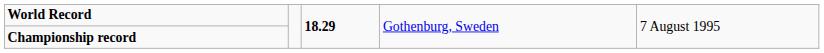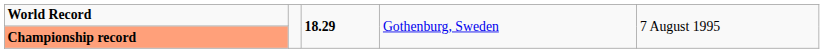(72, 37) no background -> (72, 37) lightsalmon background
